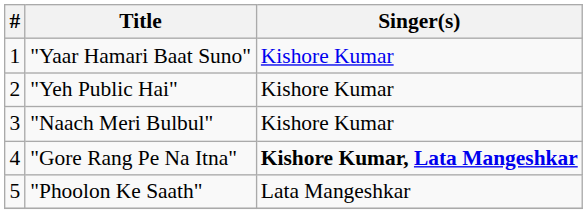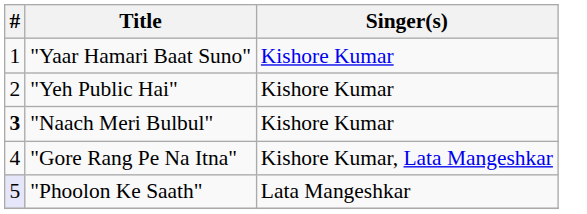(15, 123) normal -> (15, 123) bold
(419, 157) bold -> (407, 157) normal
(15, 191) no background -> (15, 191) lavender background
